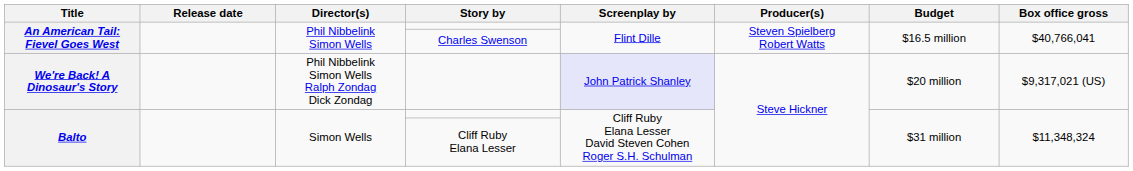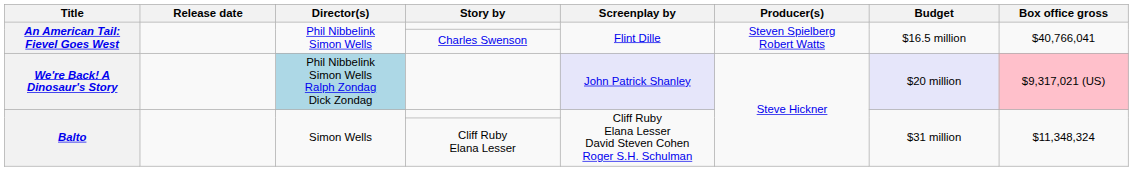(341, 81) no background -> (341, 81) lightblue background
(934, 81) no background -> (934, 81) lavender background
(1064, 81) no background -> (1064, 81) pink background
